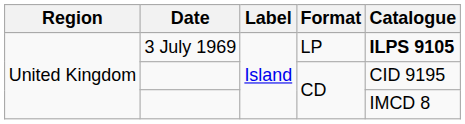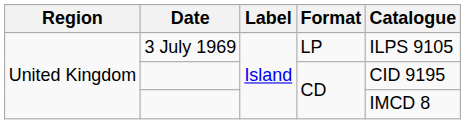(412, 47) bold -> (411, 47) normal
